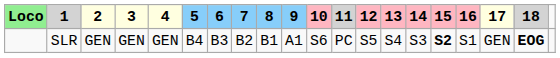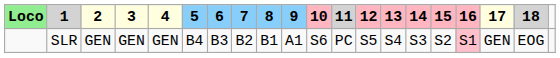(443, 41) bold -> (443, 41) normal
(468, 41) no background -> (468, 41) pink background
(531, 41) bold -> (531, 41) normal
